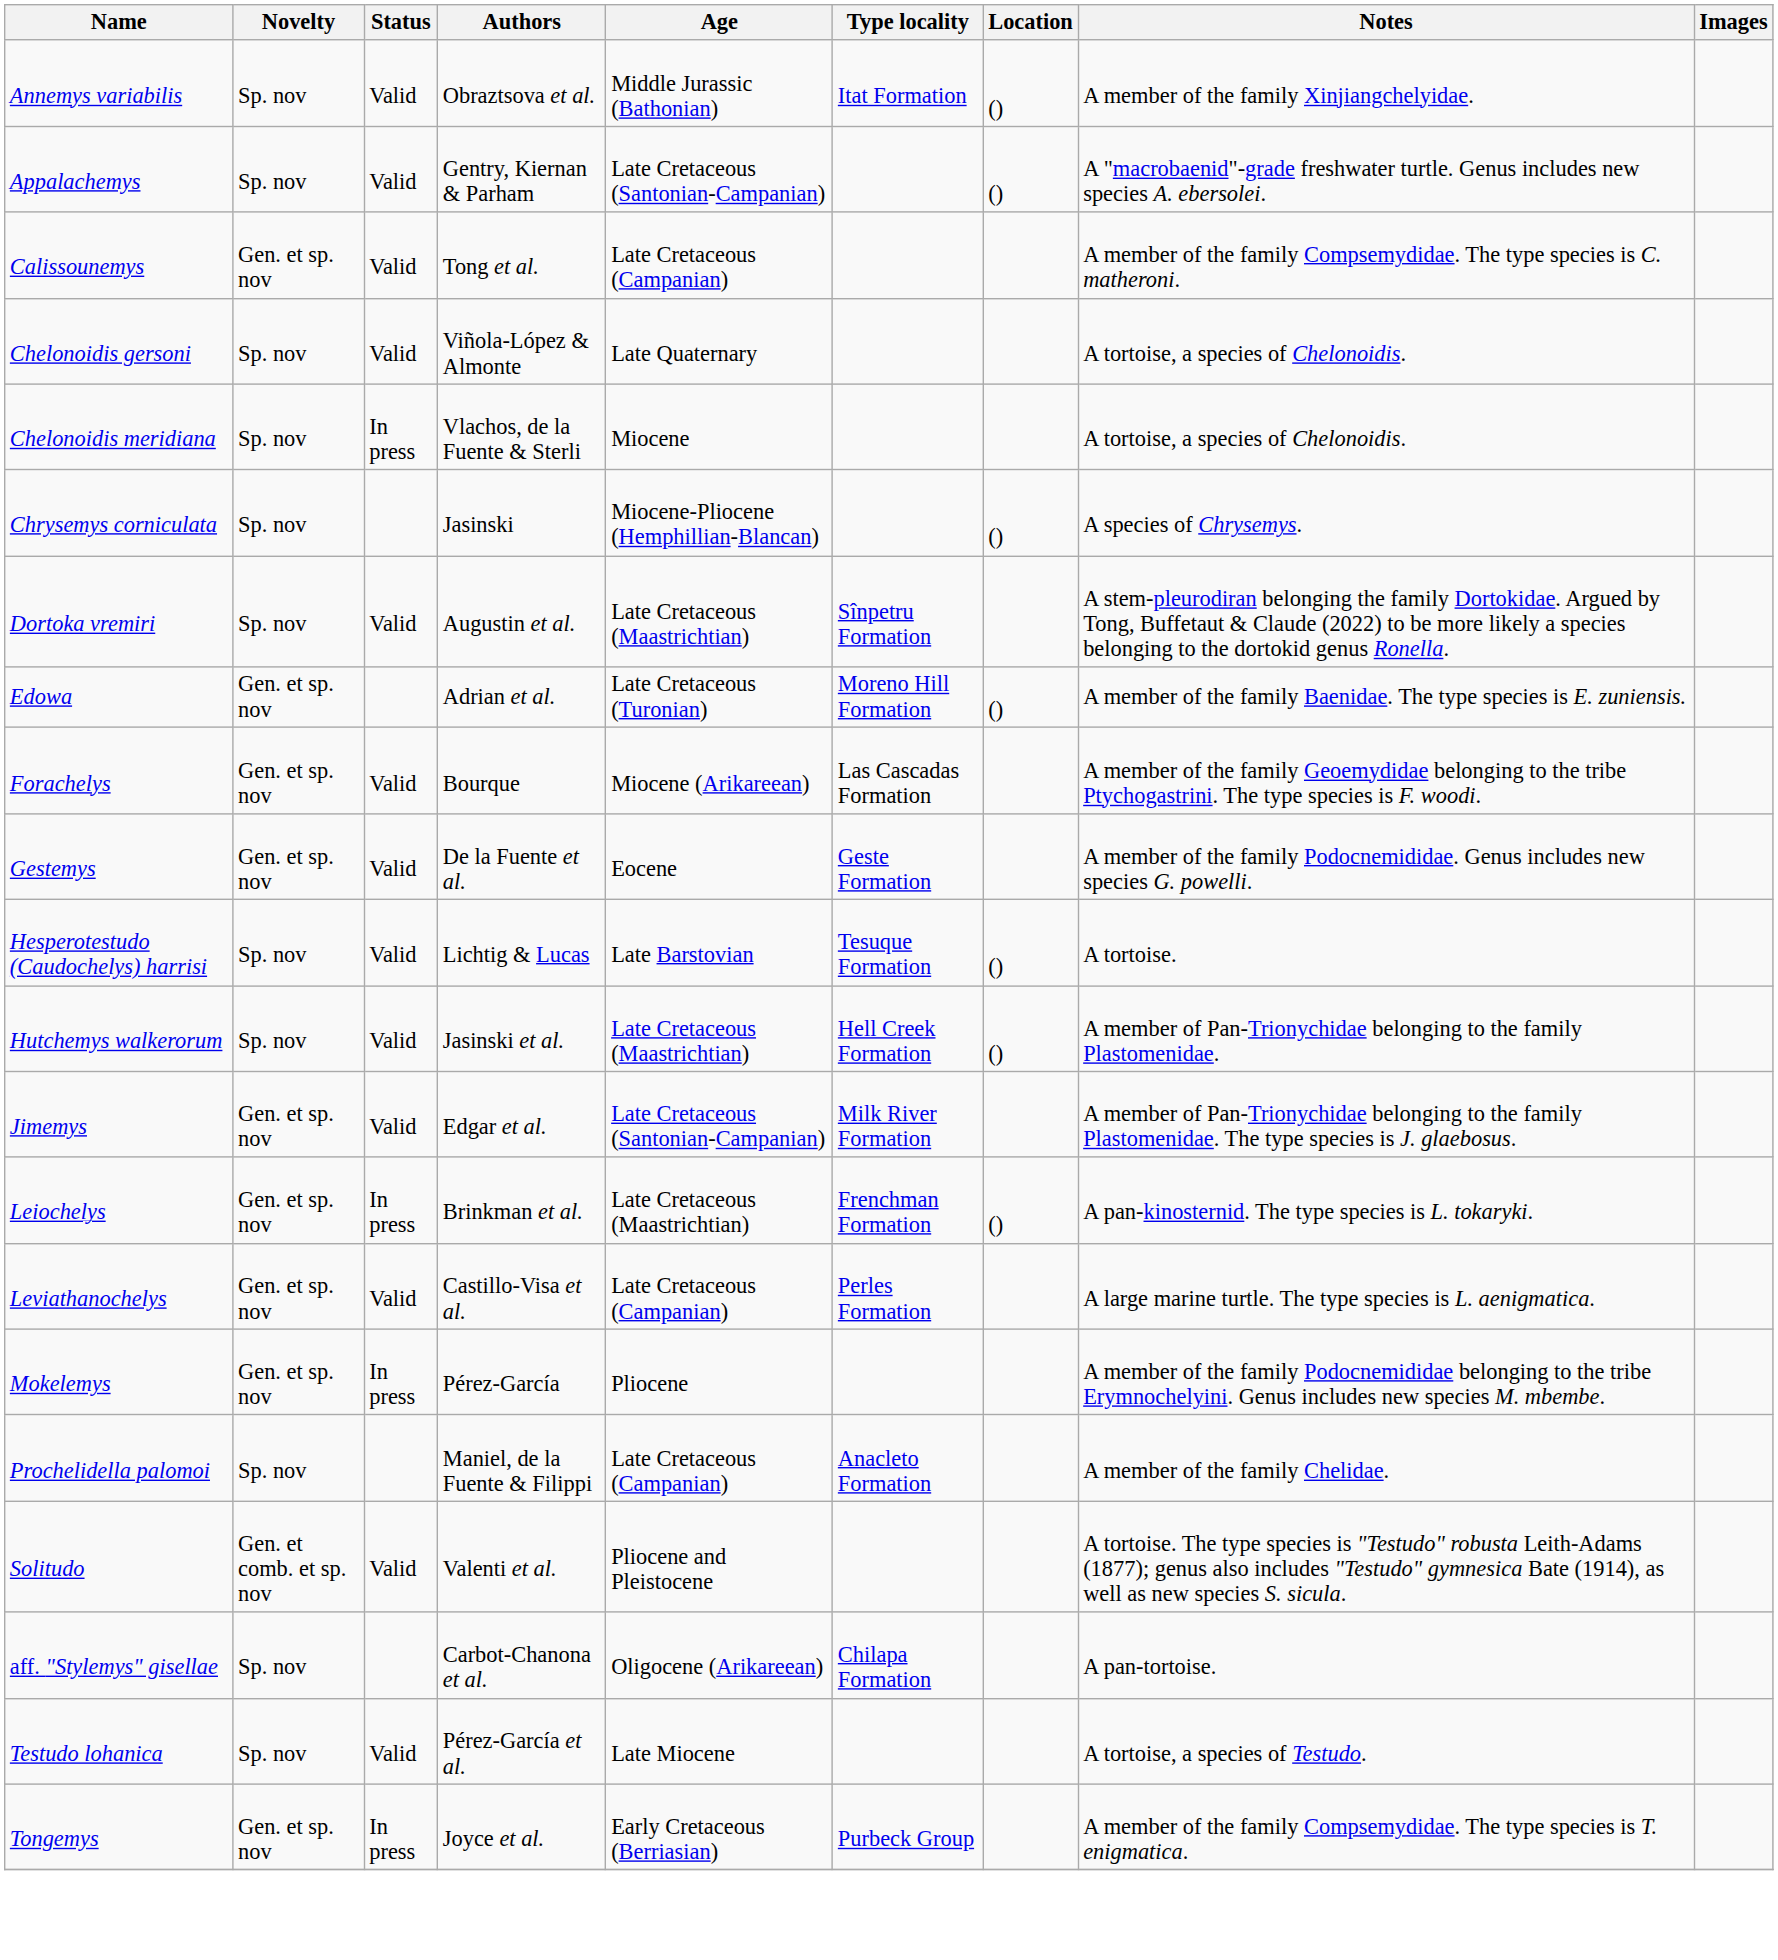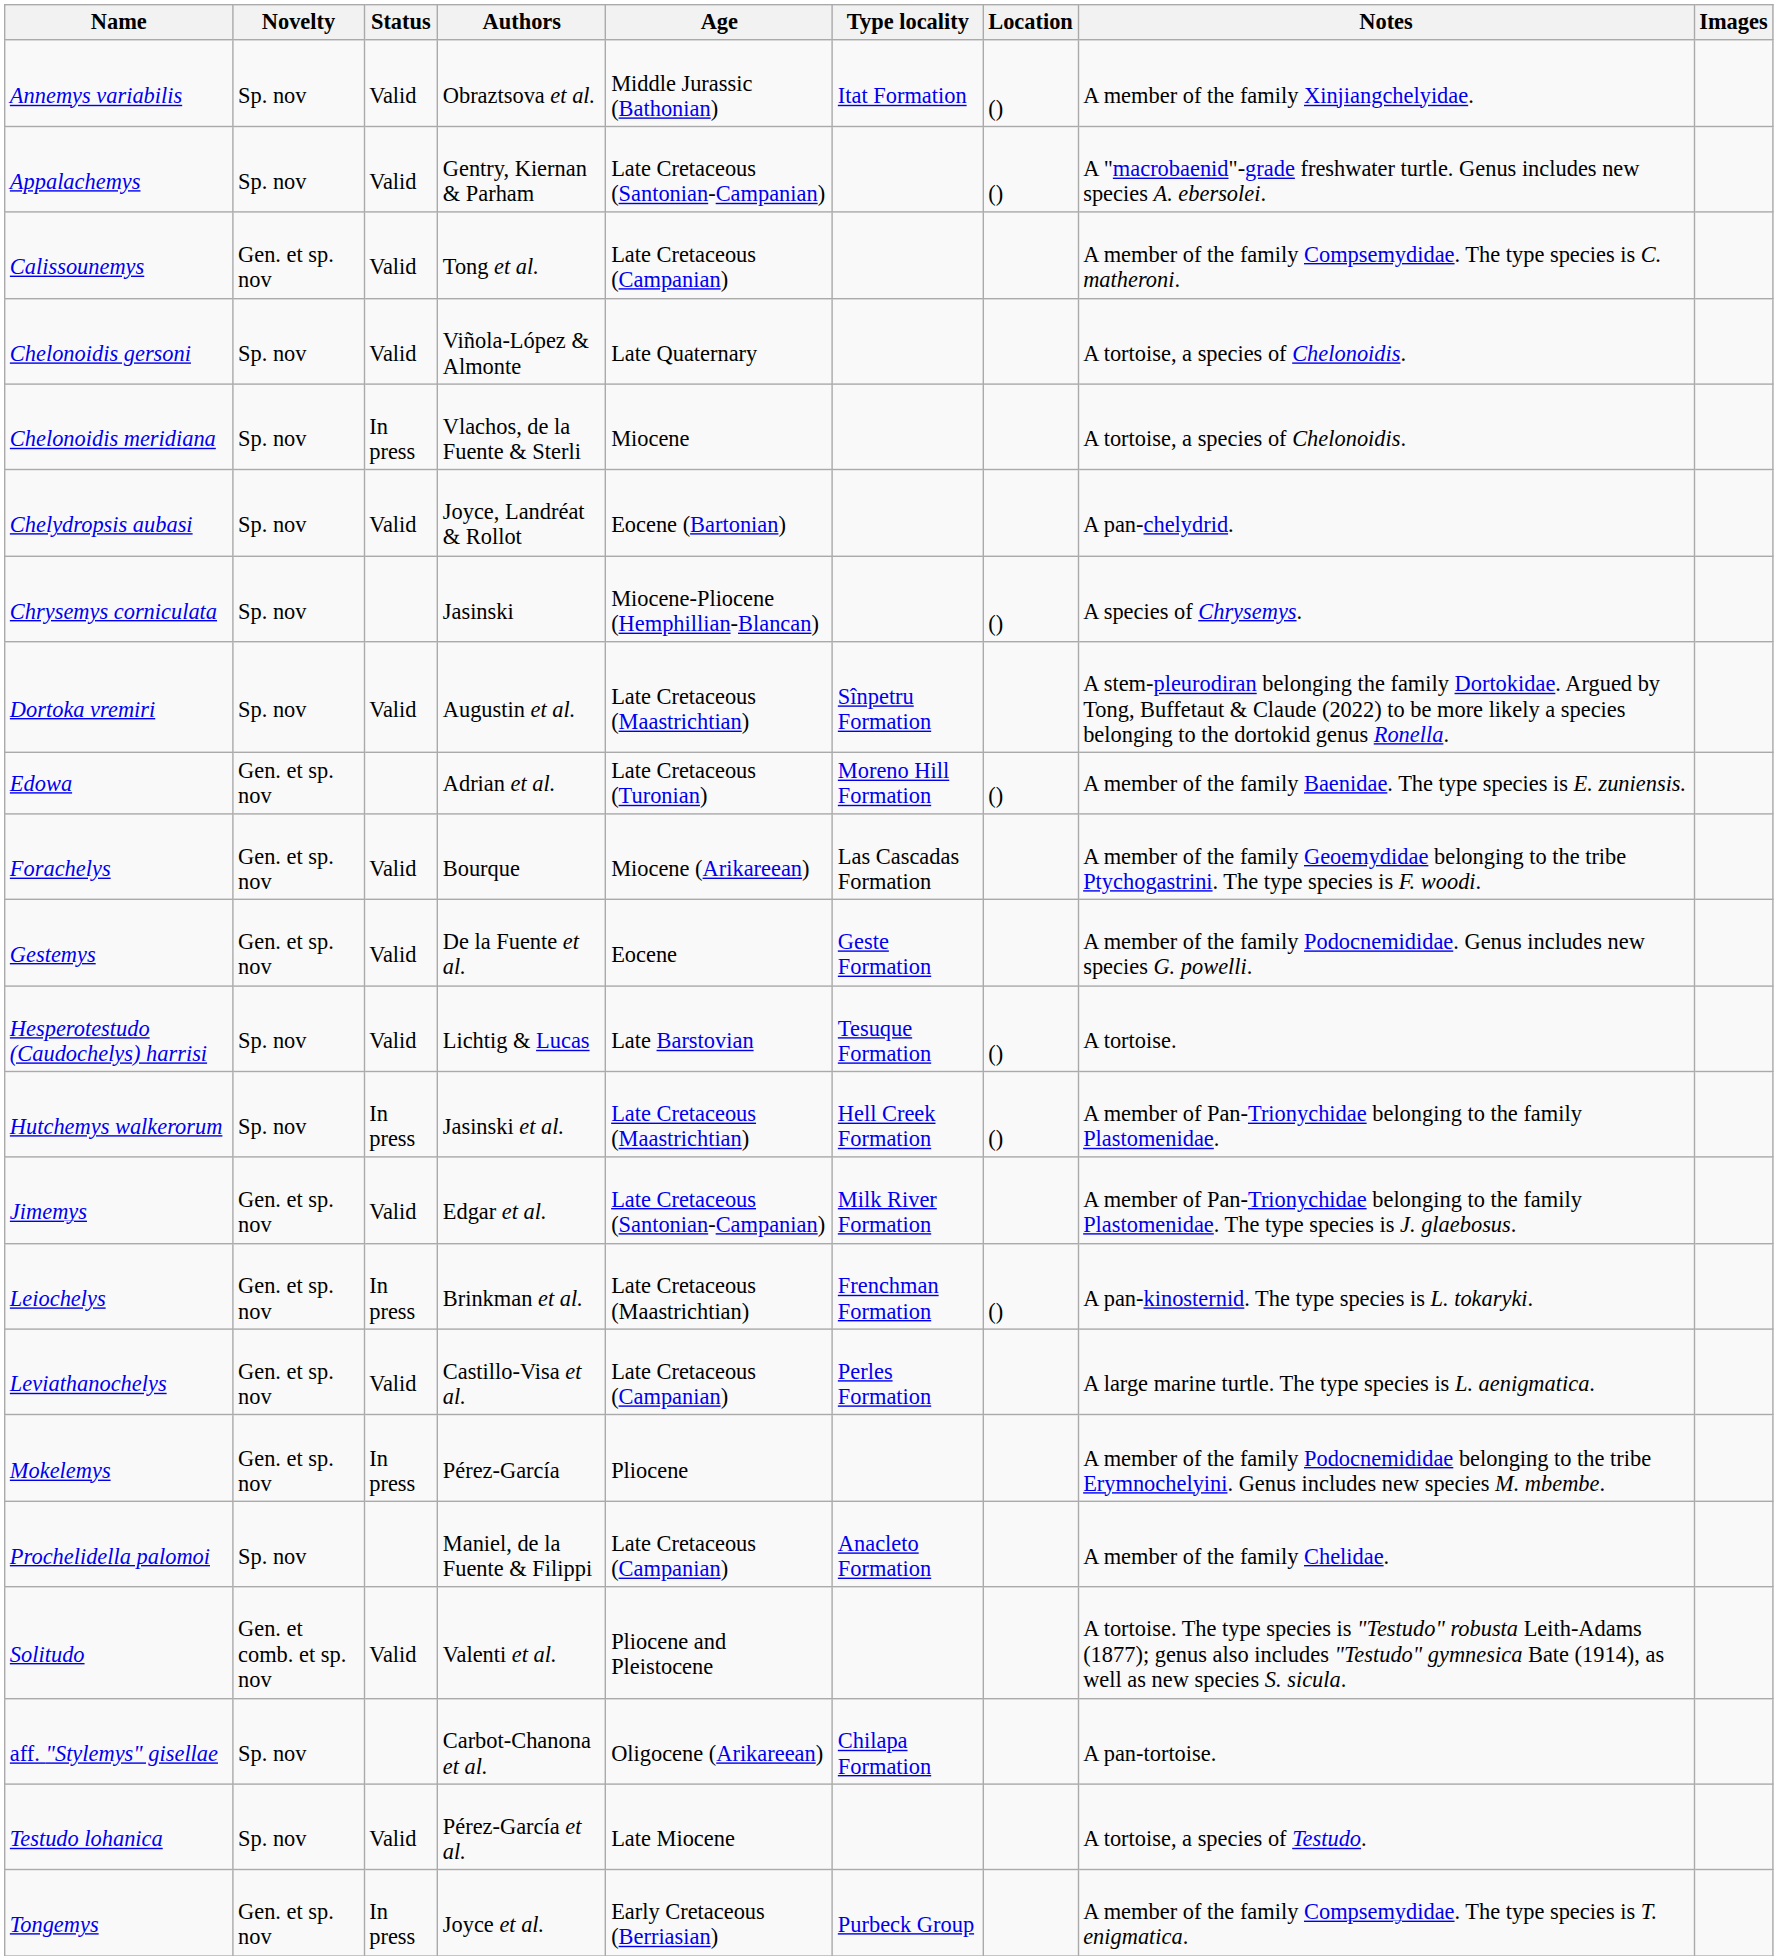+ row: (101, 525)
(393, 1040) Valid -> (392, 1126) In press
